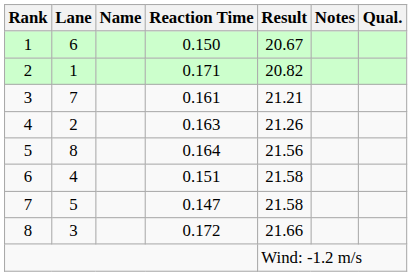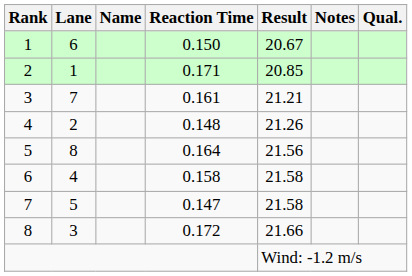(284, 71) 20.82 -> (284, 71) 20.85
(201, 124) 0.163 -> (201, 124) 0.148
(201, 177) 0.151 -> (201, 177) 0.158
